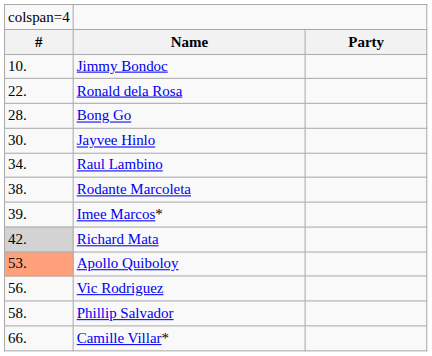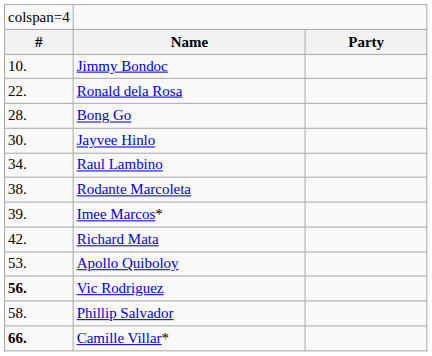(17, 239) lightgrey background -> (17, 239) no background
(17, 264) lightsalmon background -> (17, 264) no background
(17, 288) normal -> (17, 288) bold
(17, 338) normal -> (17, 338) bold
